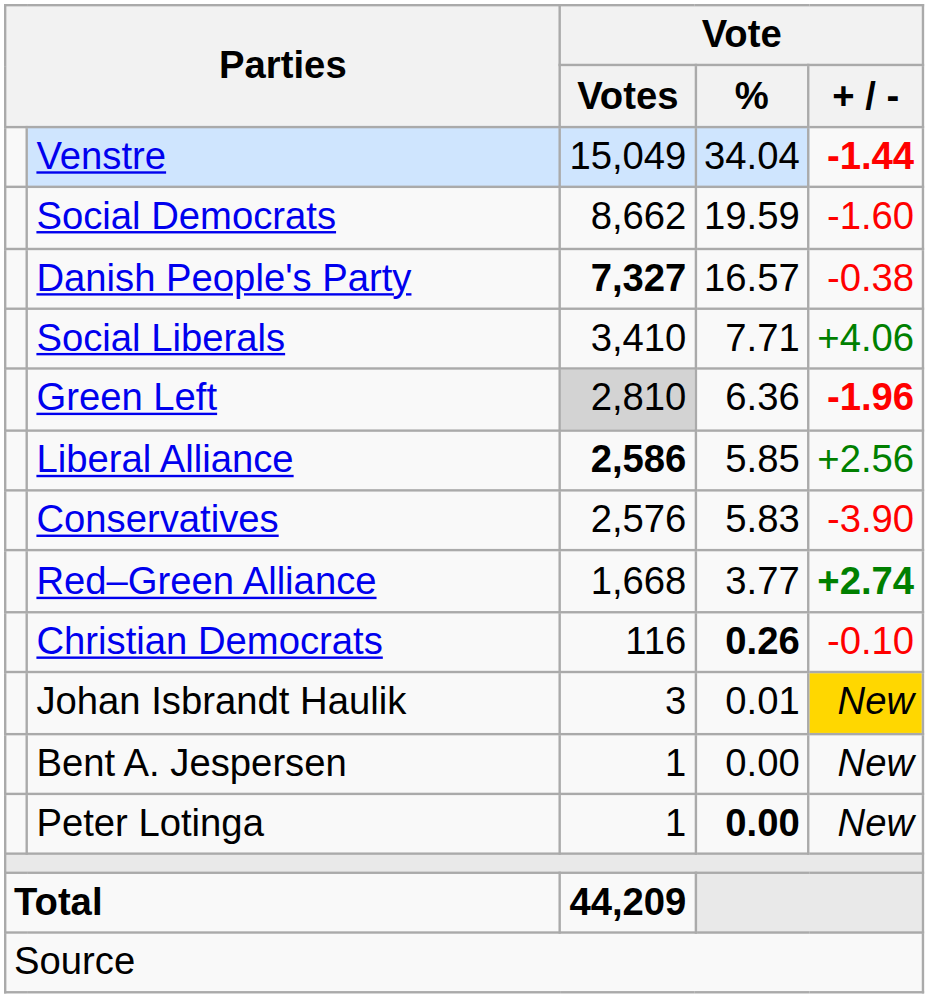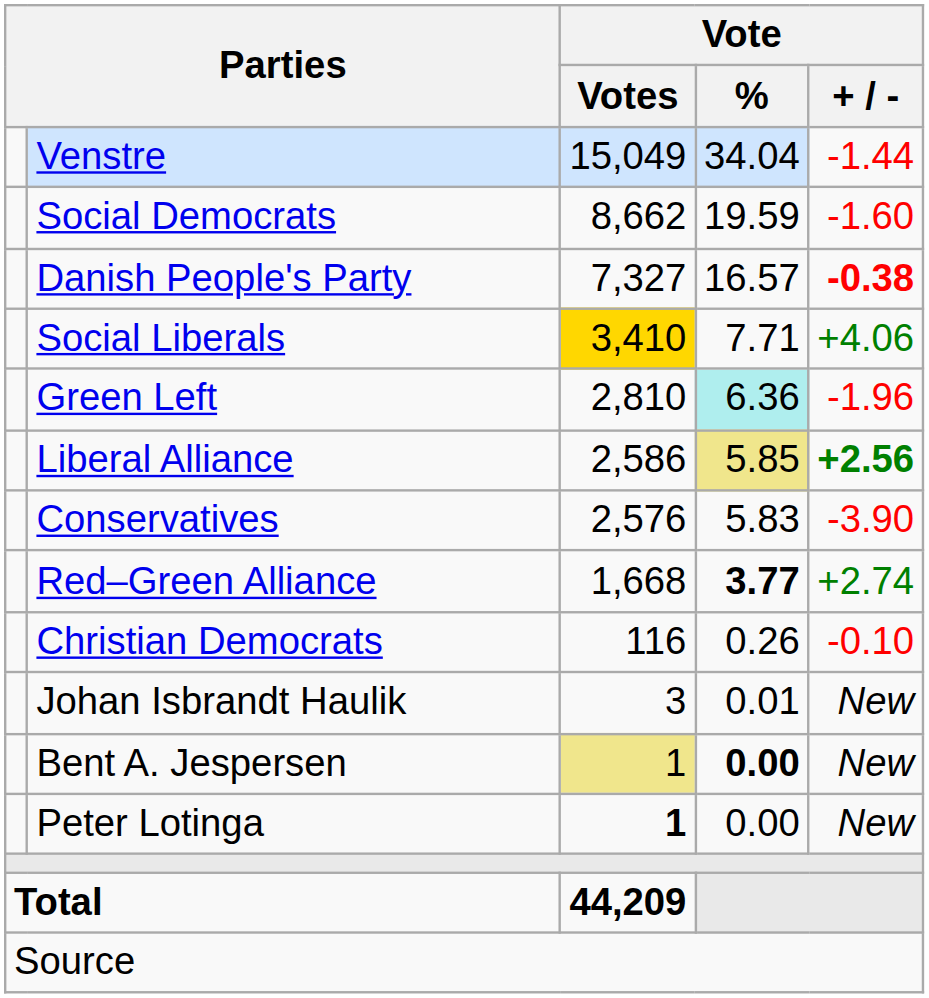(870, 156) bold -> (870, 156) normal
(638, 277) bold -> (638, 277) normal
(870, 277) normal -> (870, 277) bold
(638, 338) no background -> (638, 338) gold background
(638, 398) lightgrey background -> (638, 398) no background
(762, 398) no background -> (762, 398) paleturquoise background
(870, 398) bold -> (870, 398) normal
(638, 459) bold -> (638, 459) normal
(762, 459) no background -> (762, 459) khaki background
(866, 459) normal -> (866, 459) bold
(762, 580) normal -> (762, 580) bold
(866, 580) bold -> (866, 580) normal
(762, 641) bold -> (762, 641) normal
(876, 701) gold background -> (876, 701) no background
(676, 762) no background -> (676, 762) khaki background
(762, 762) normal -> (762, 762) bold
(676, 823) normal -> (676, 823) bold
(762, 823) bold -> (762, 823) normal
